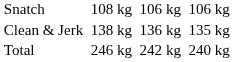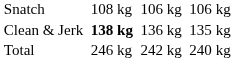(111, 29) normal -> (112, 29) bold
